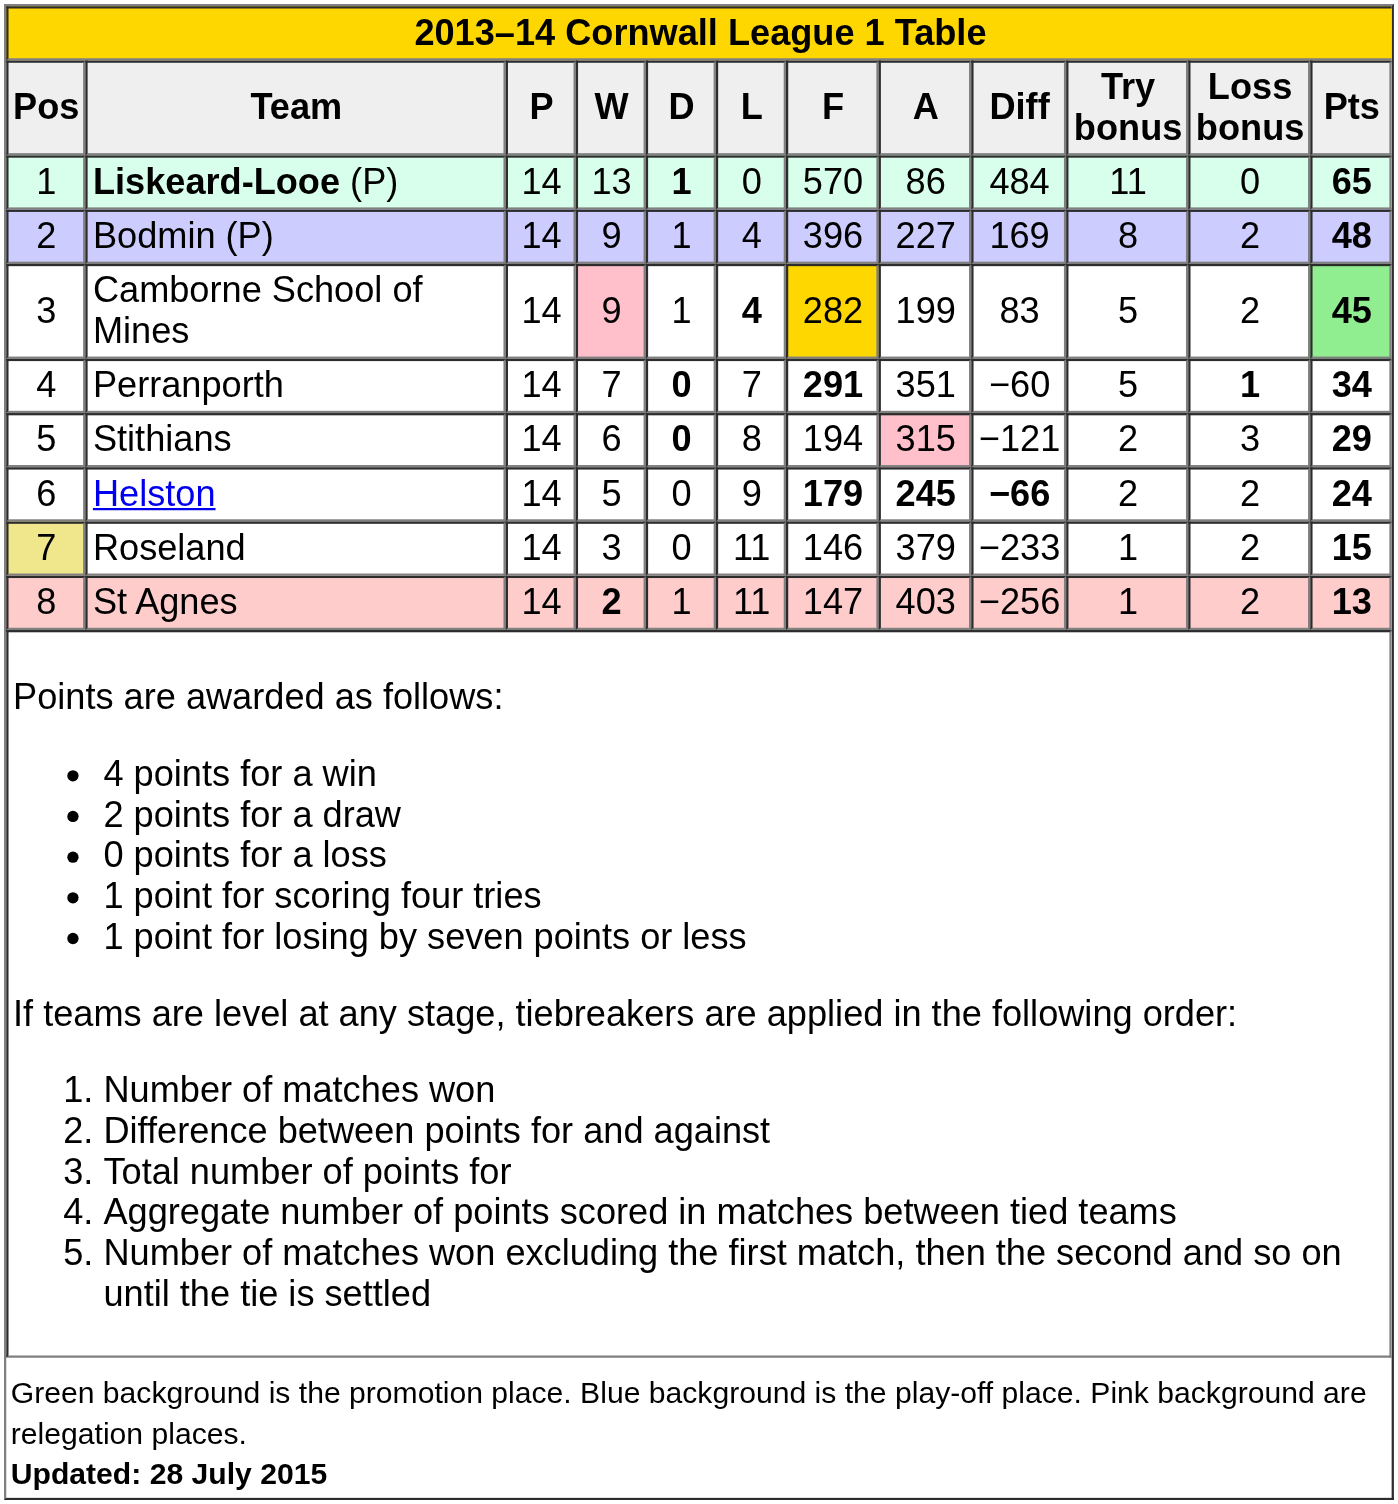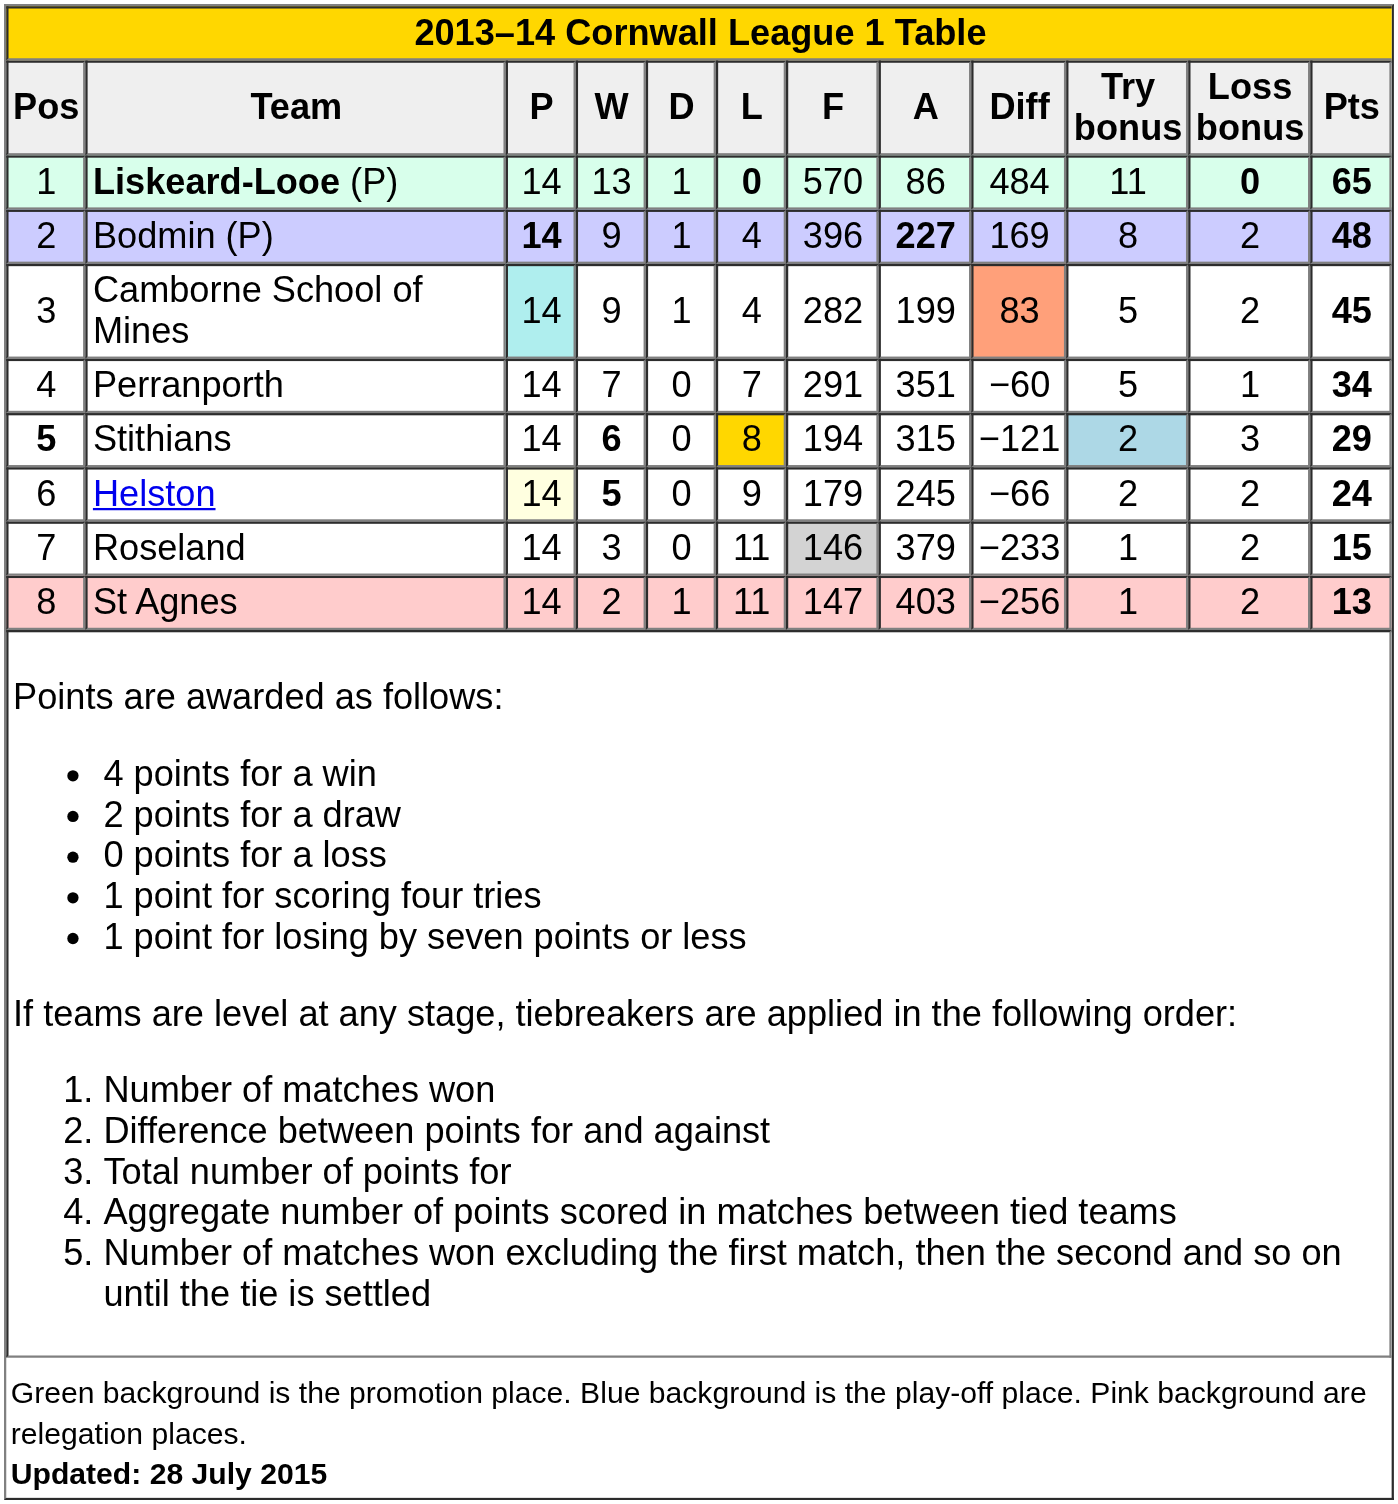(682, 181) bold -> (682, 181) normal
(752, 181) normal -> (752, 181) bold
(1250, 181) normal -> (1250, 181) bold
(542, 236) normal -> (542, 236) bold
(926, 236) normal -> (926, 236) bold
(542, 310) no background -> (542, 310) paleturquoise background
(612, 310) pink background -> (612, 310) no background
(752, 310) bold -> (752, 310) normal
(833, 310) gold background -> (833, 310) no background
(1020, 310) no background -> (1020, 310) lightsalmon background
(1352, 310) lightgreen background -> (1352, 310) no background
(682, 385) bold -> (682, 385) normal
(833, 385) bold -> (833, 385) normal
(1250, 385) bold -> (1250, 385) normal
(46, 439) normal -> (46, 439) bold
(612, 439) normal -> (612, 439) bold
(682, 439) bold -> (682, 439) normal
(752, 439) no background -> (752, 439) gold background
(926, 439) pink background -> (926, 439) no background
(1128, 439) no background -> (1128, 439) lightblue background
(542, 493) no background -> (542, 493) lightyellow background
(612, 493) normal -> (612, 493) bold
(833, 493) bold -> (833, 493) normal
(926, 493) bold -> (926, 493) normal
(1020, 493) bold -> (1020, 493) normal
(46, 548) khaki background -> (46, 548) no background
(833, 548) no background -> (833, 548) lightgrey background
(612, 602) bold -> (612, 602) normal
